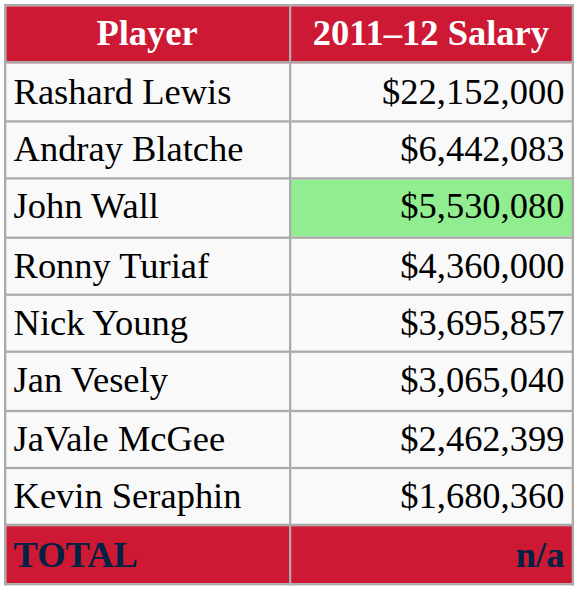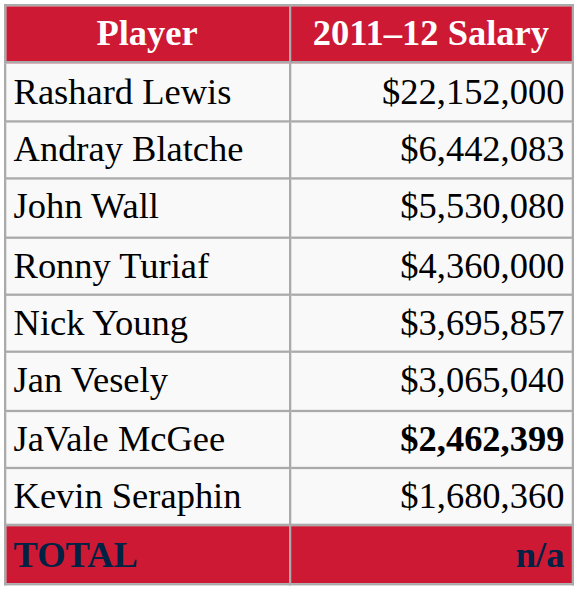(482, 206) lightgreen background -> (482, 206) no background
(482, 438) normal -> (482, 438) bold
